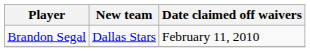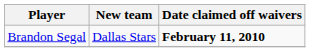(211, 36) normal -> (214, 36) bold
